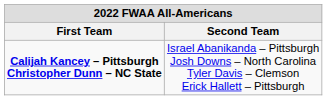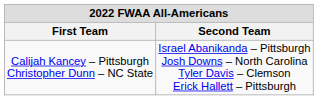(84, 68) bold -> (80, 68) normal
